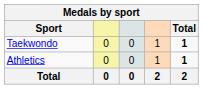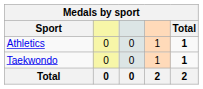rows swapped: (26, 60) <-> (32, 45)
